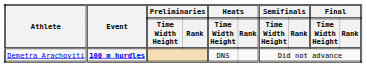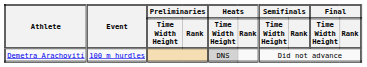(117, 55) bold -> (117, 55) normal
(223, 55) no background -> (223, 55) lightgrey background
